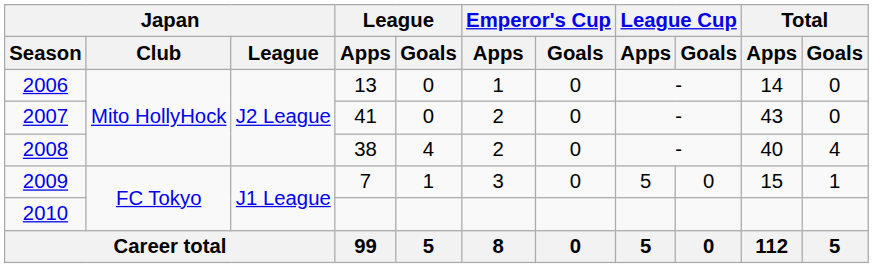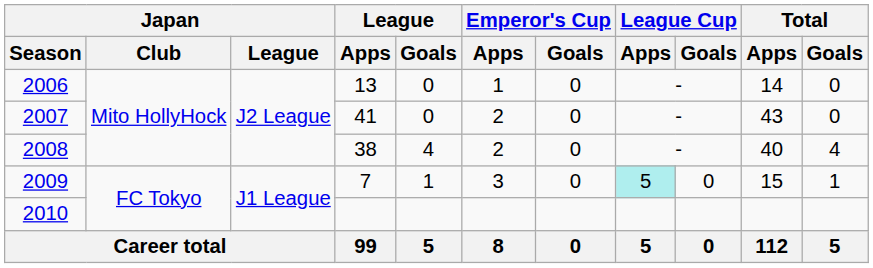(646, 181) no background -> (646, 181) paleturquoise background
